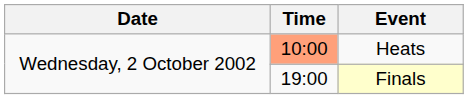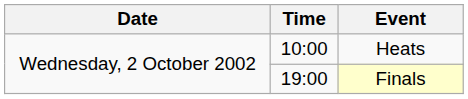(304, 49) lightsalmon background -> (304, 49) no background
